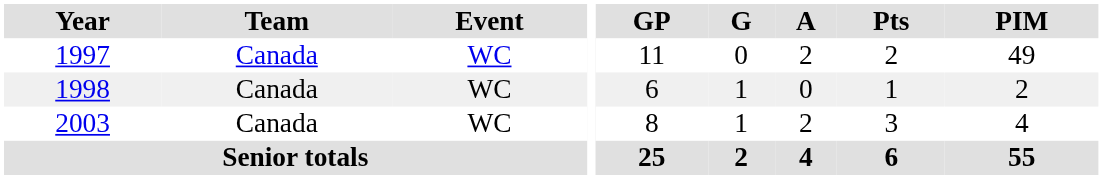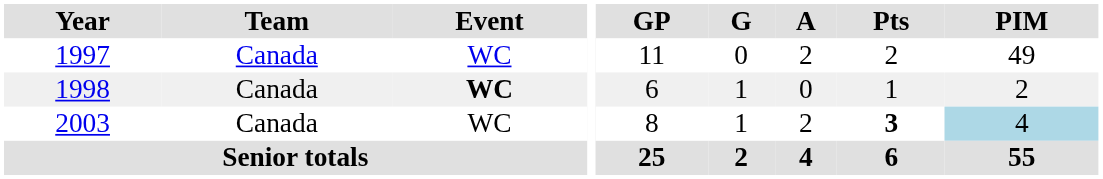(489, 89) normal -> (489, 89) bold
(891, 123) normal -> (891, 123) bold
(1022, 123) no background -> (1022, 123) lightblue background
